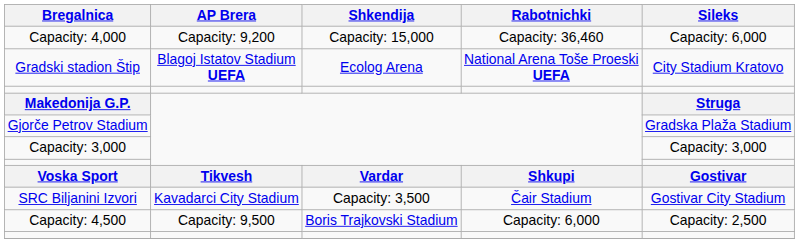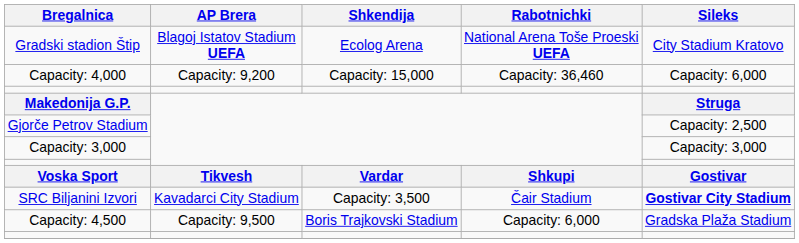rows swapped: (78, 67) <-> (78, 37)
(718, 125) Gradska Plaža Stadium -> (718, 125) Capacity: 2,500
(718, 198) normal -> (718, 198) bold
(718, 220) Capacity: 2,500 -> (718, 220) Gradska Plaža Stadium
